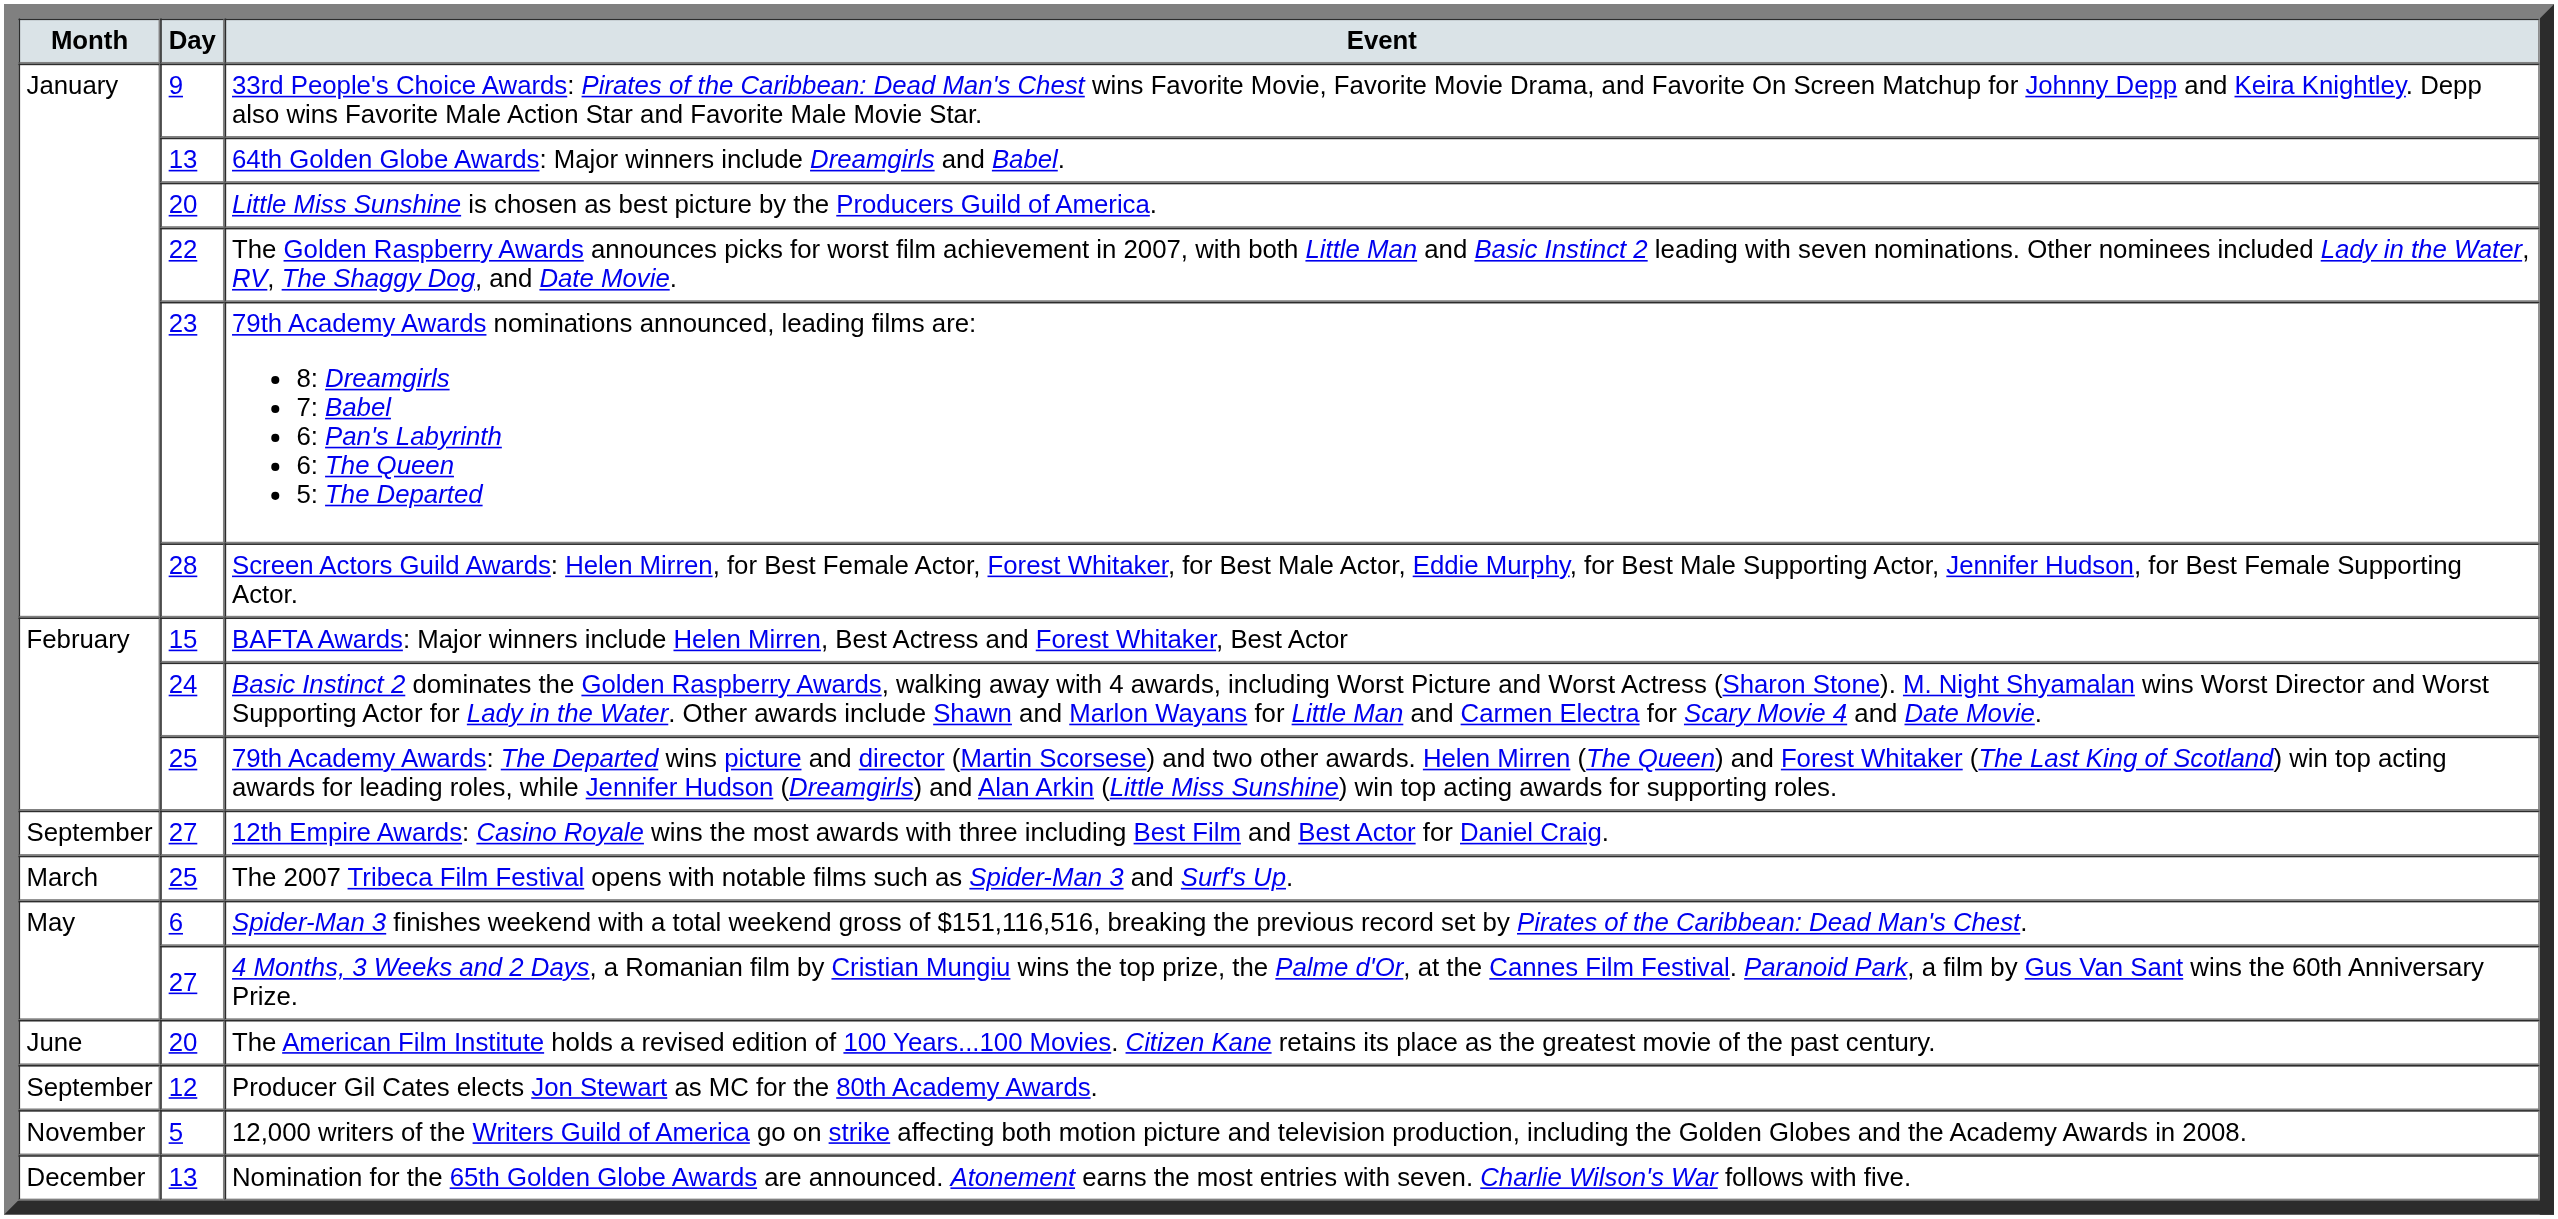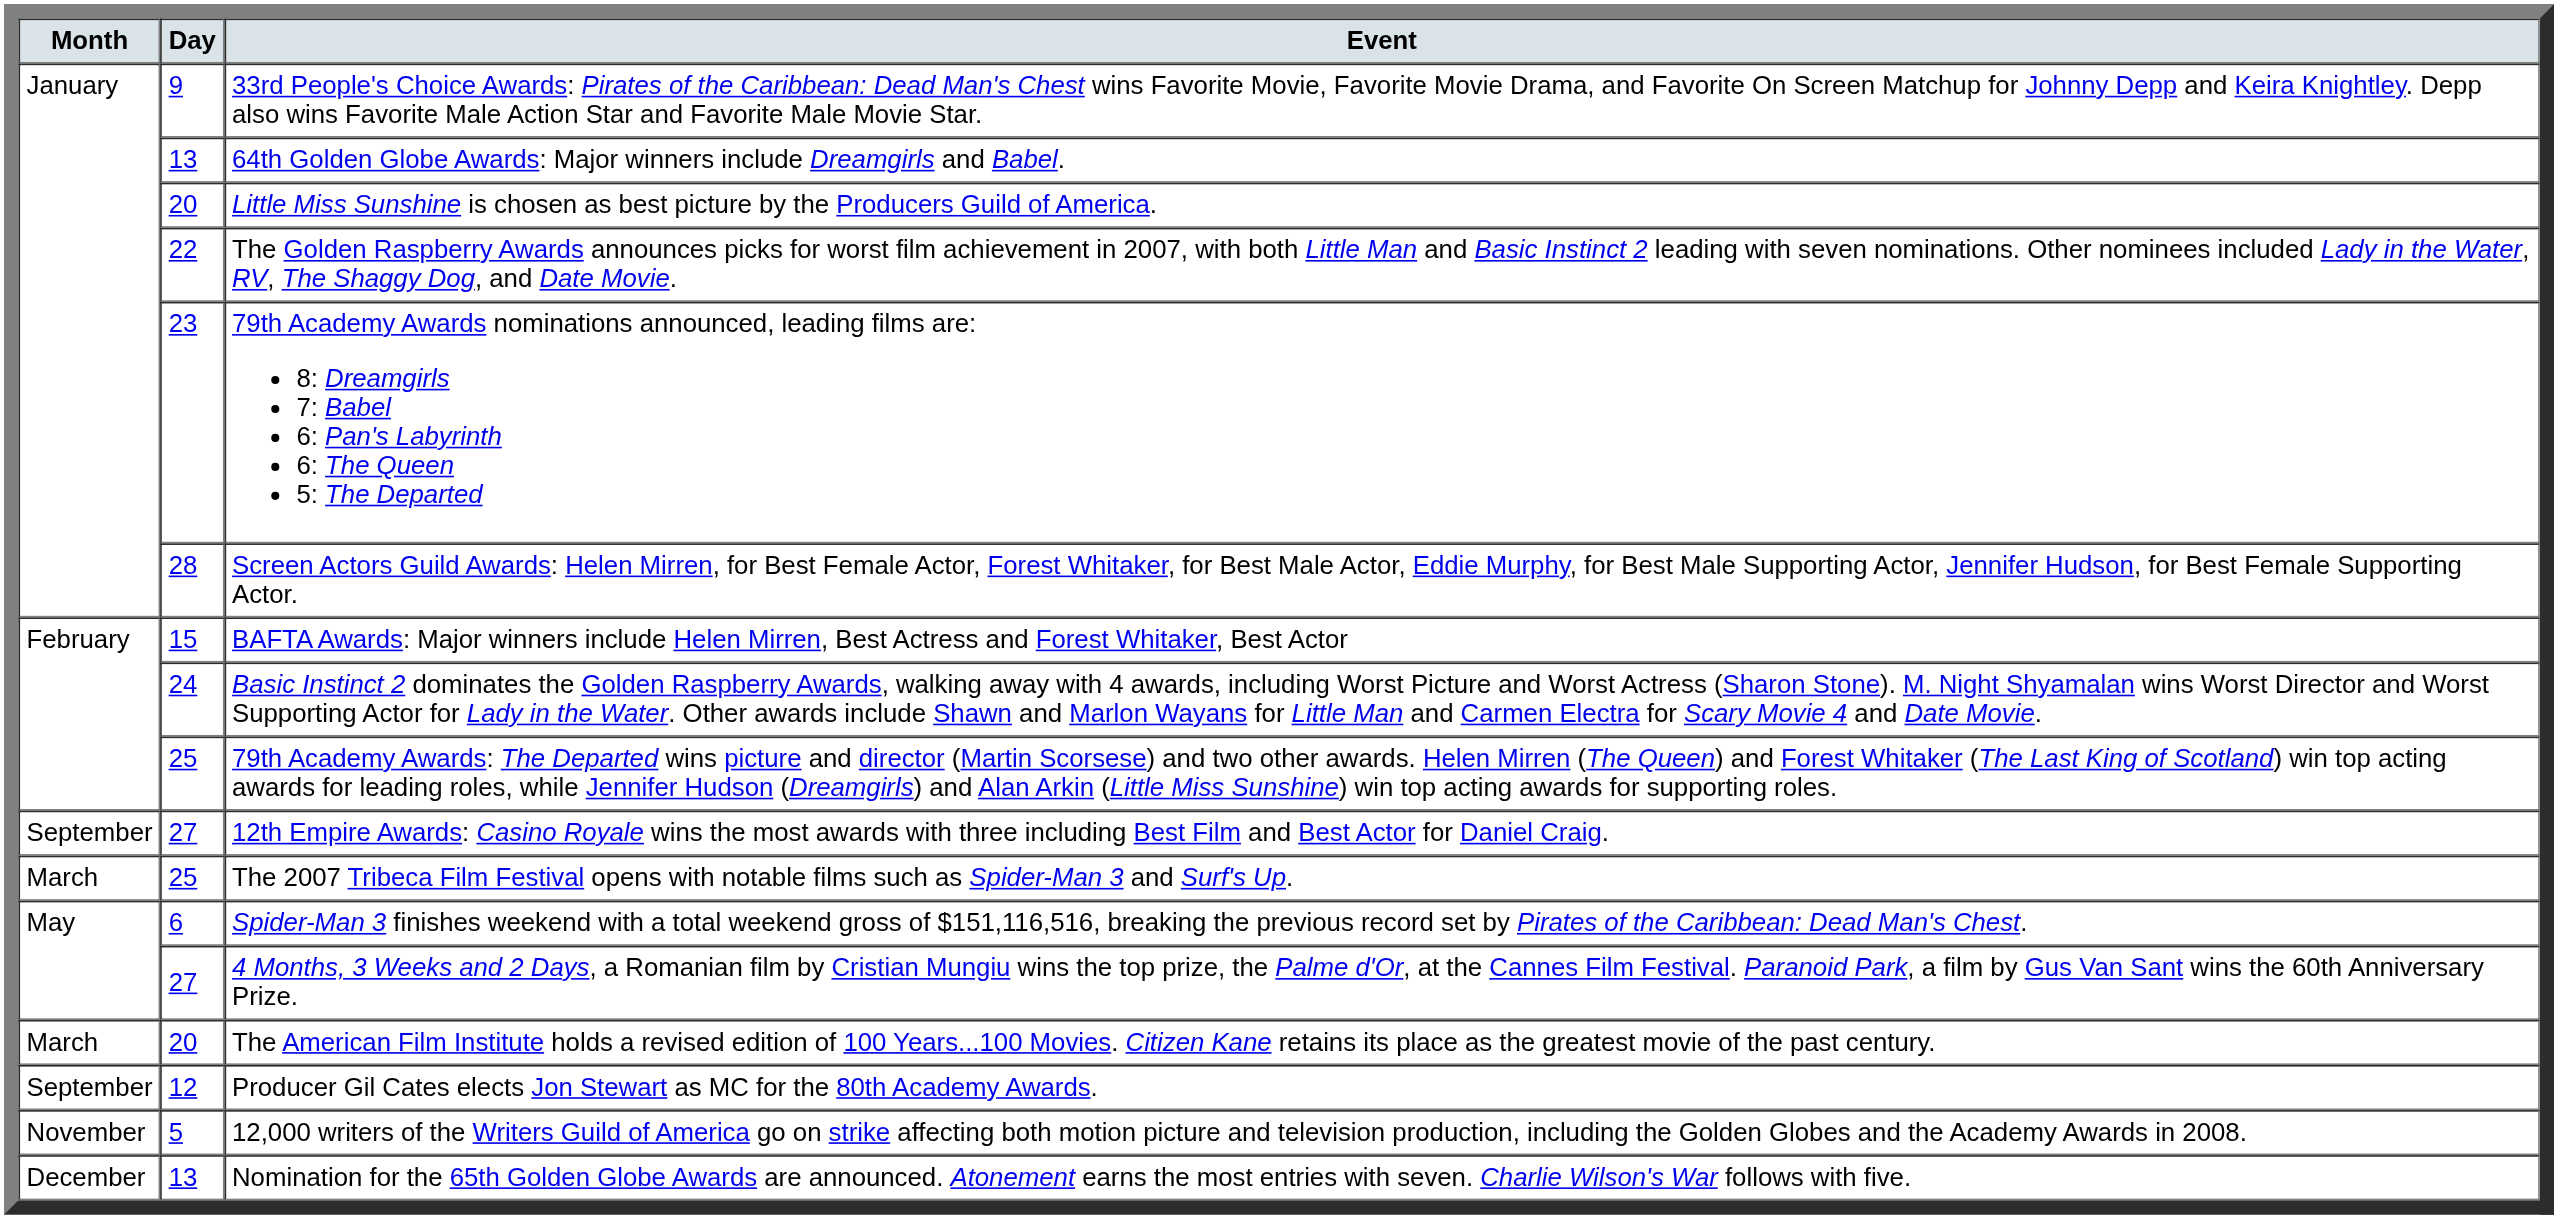(54, 1042) June -> (62, 1042) March
